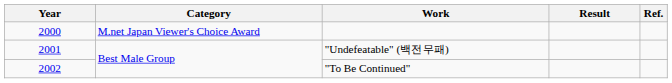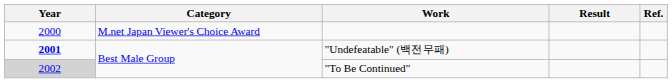(50, 49) normal -> (50, 49) bold
(50, 68) no background -> (50, 68) lightgrey background
